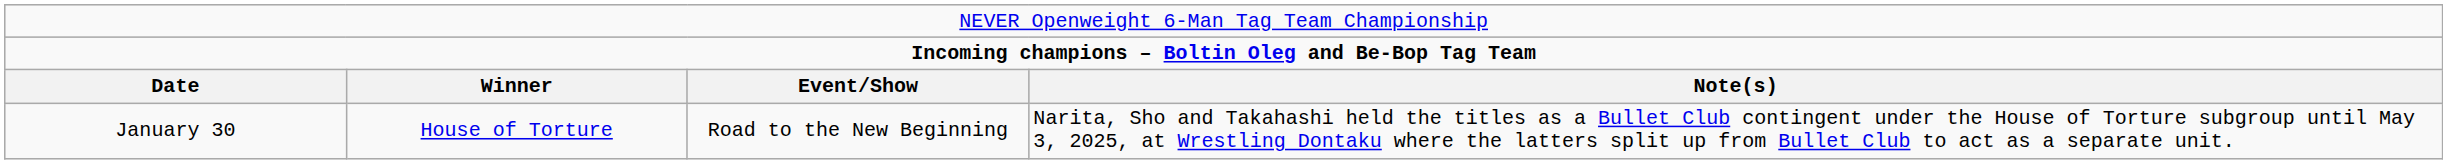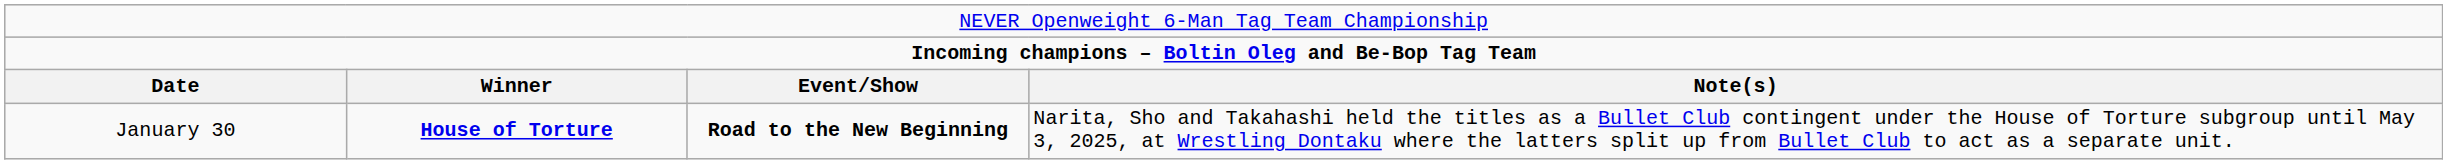(517, 131) normal -> (517, 131) bold
(858, 131) normal -> (858, 131) bold
